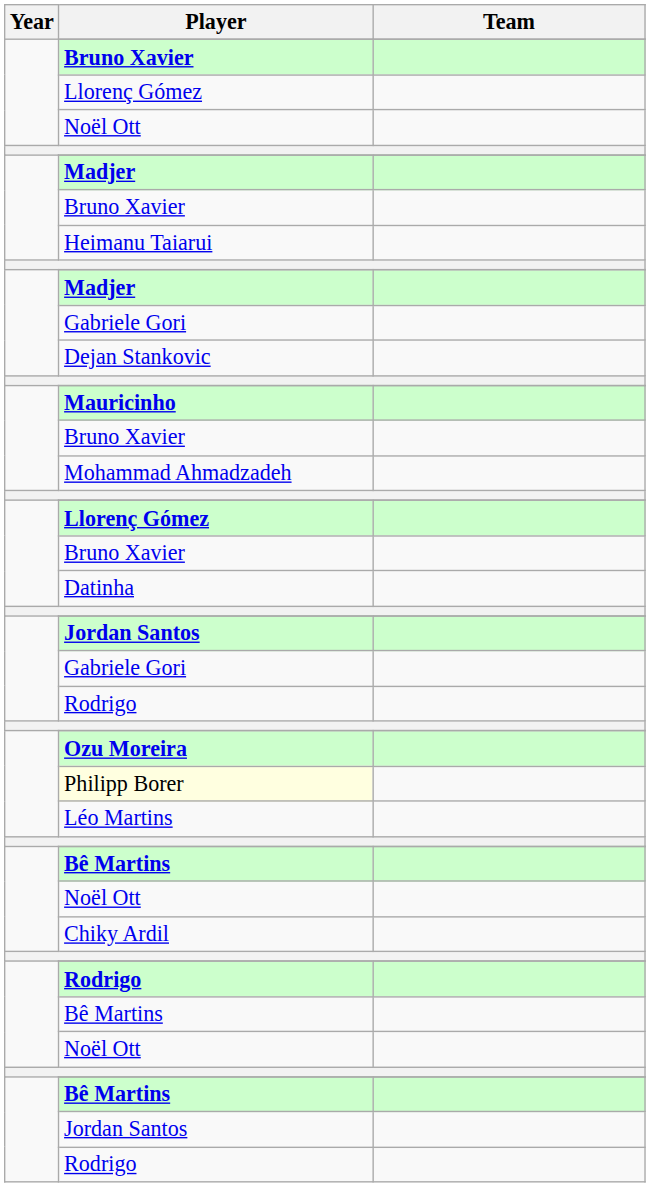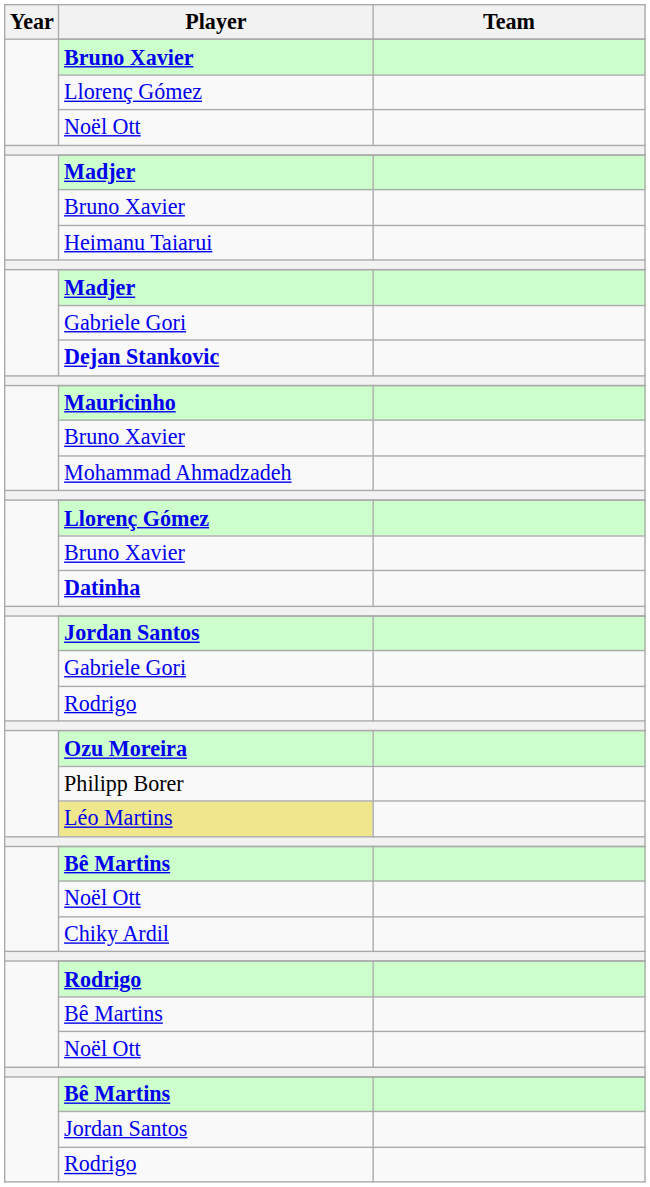(137, 357) normal -> (142, 357) bold
(99, 587) normal -> (102, 587) bold
(124, 783) lightyellow background -> (124, 783) no background
(118, 818) no background -> (118, 818) khaki background
